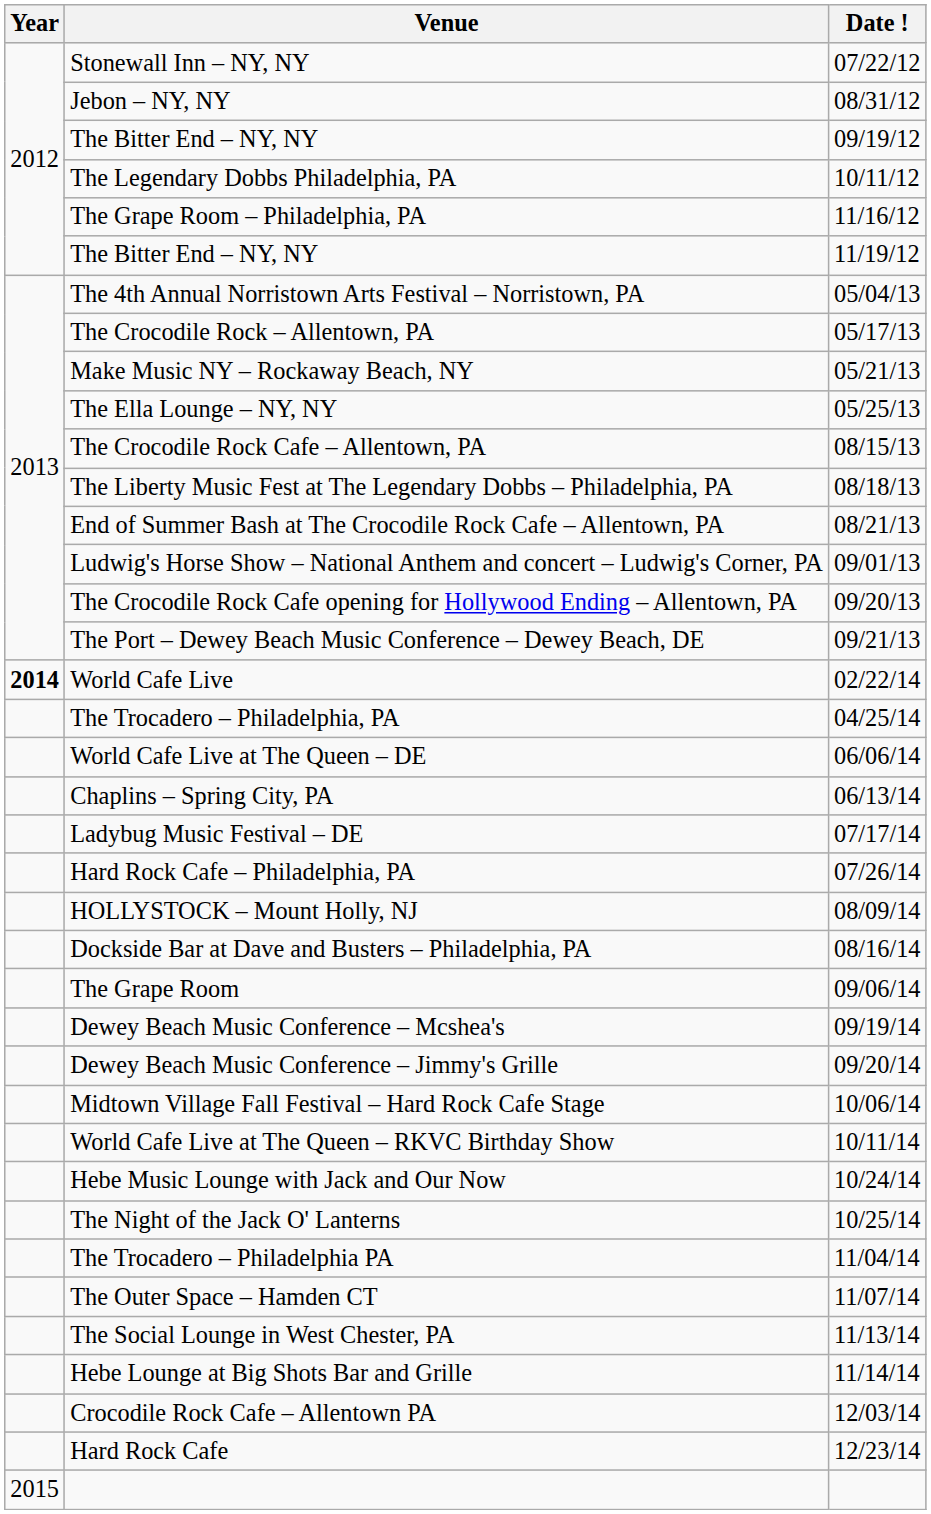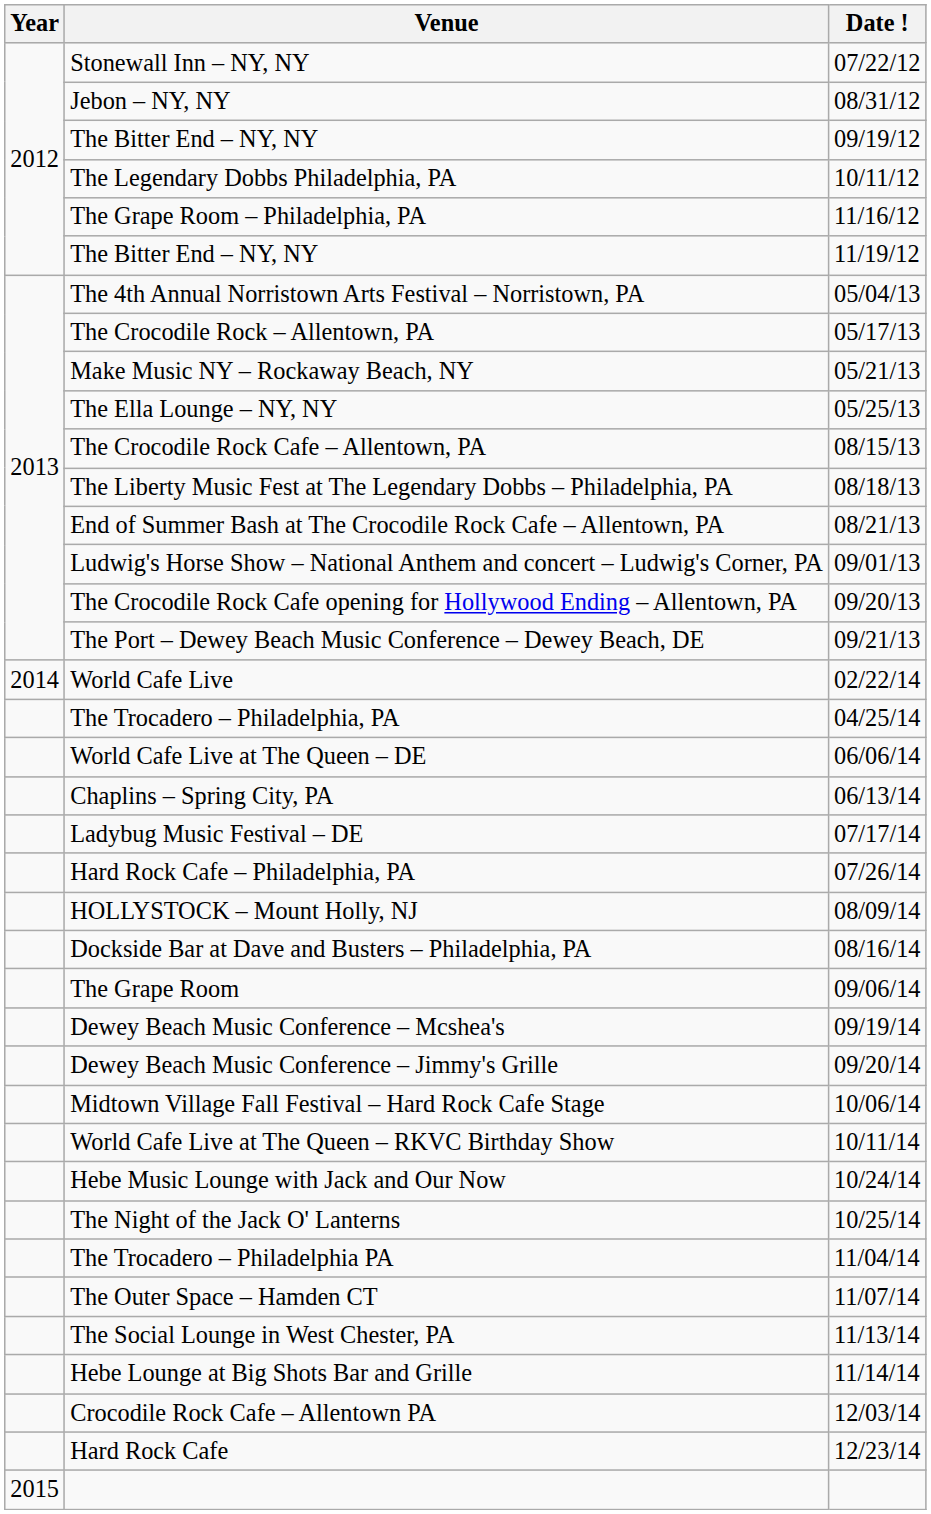(35, 679) bold -> (35, 679) normal
